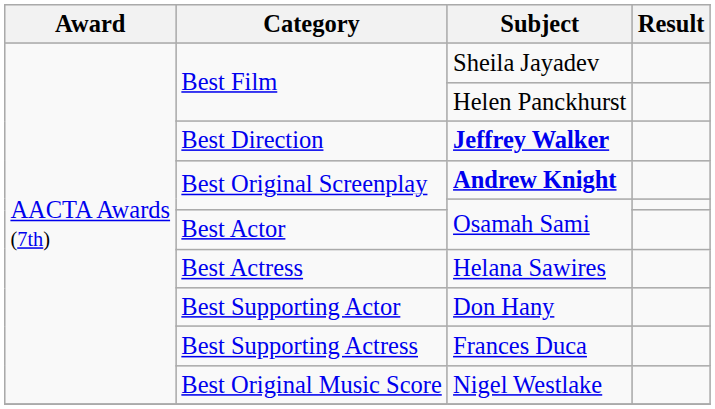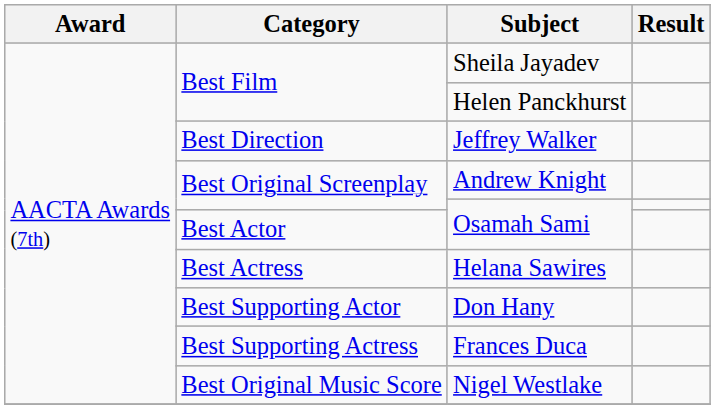(531, 140) bold -> (525, 140) normal
(535, 179) bold -> (530, 179) normal
